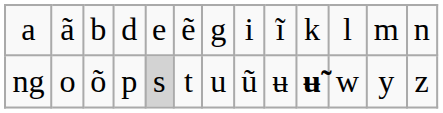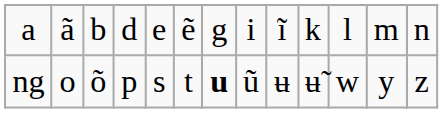(159, 81) lightgrey background -> (159, 81) no background
(218, 81) normal -> (219, 81) bold
(312, 81) bold -> (313, 81) normal
